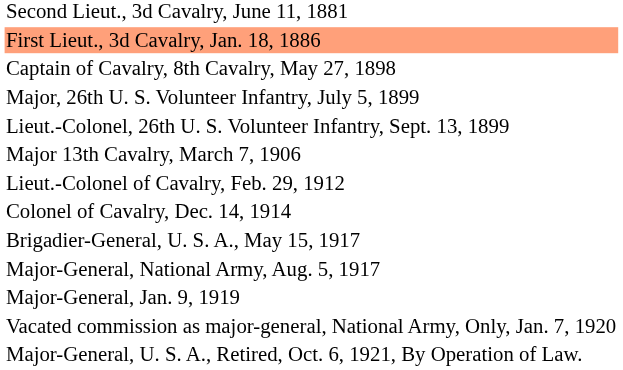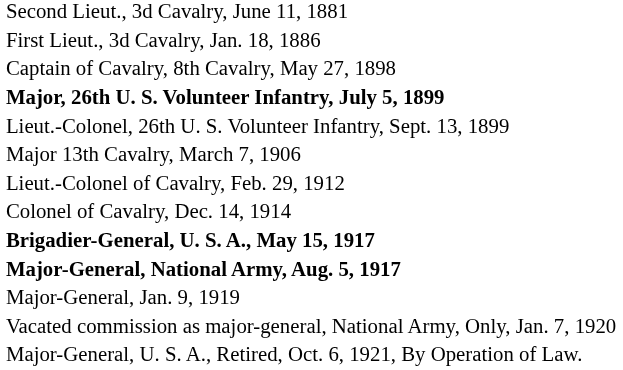(163, 40) lightsalmon background -> (163, 40) no background
(213, 97) normal -> (225, 97) bold
(183, 240) normal -> (190, 240) bold
(193, 268) normal -> (203, 268) bold
